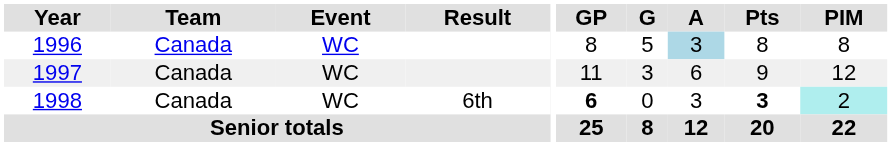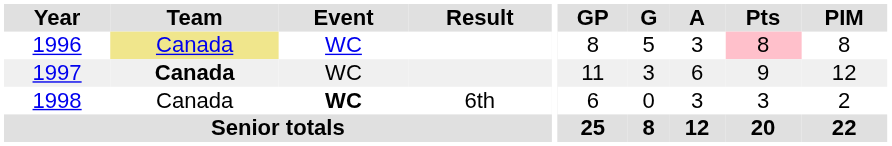(193, 45) no background -> (195, 45) khaki background
(696, 45) lightblue background -> (697, 45) no background
(762, 45) no background -> (763, 45) pink background
(193, 72) normal -> (195, 72) bold
(340, 100) normal -> (343, 100) bold
(591, 100) bold -> (593, 100) normal
(762, 100) bold -> (763, 100) normal
(844, 100) paleturquoise background -> (844, 100) no background
